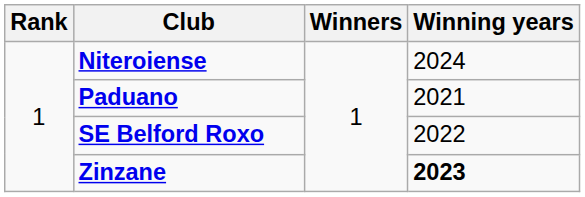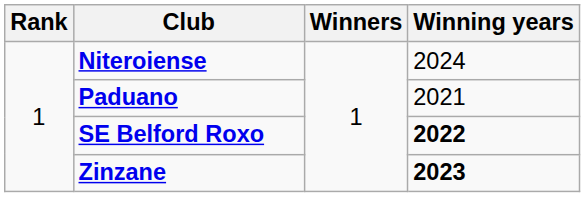(439, 135) normal -> (439, 135) bold
